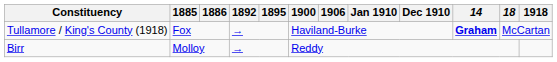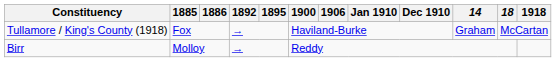(476, 30) bold -> (475, 30) normal
